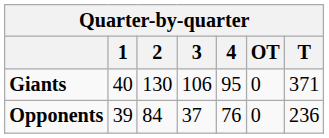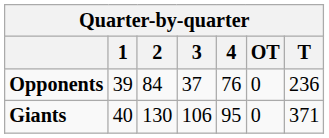rows swapped: (38, 84) <-> (56, 116)
